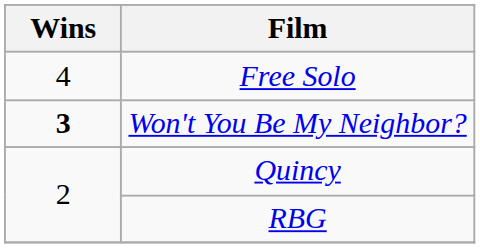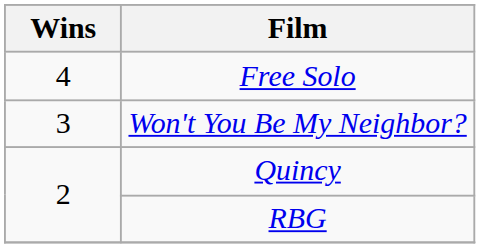(63, 123) bold -> (63, 123) normal
